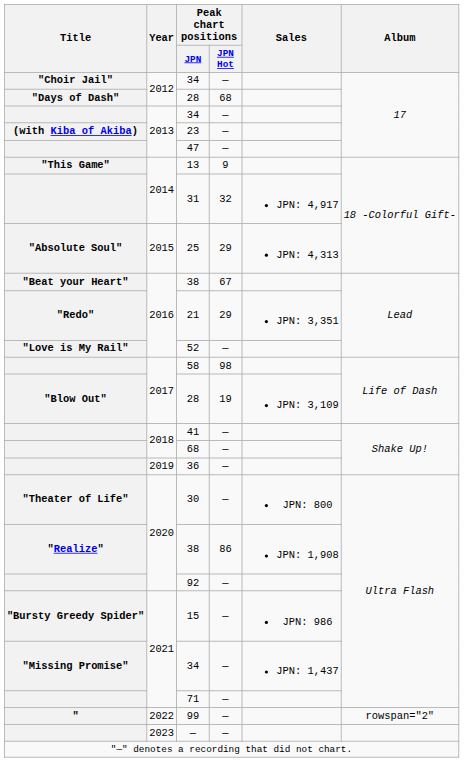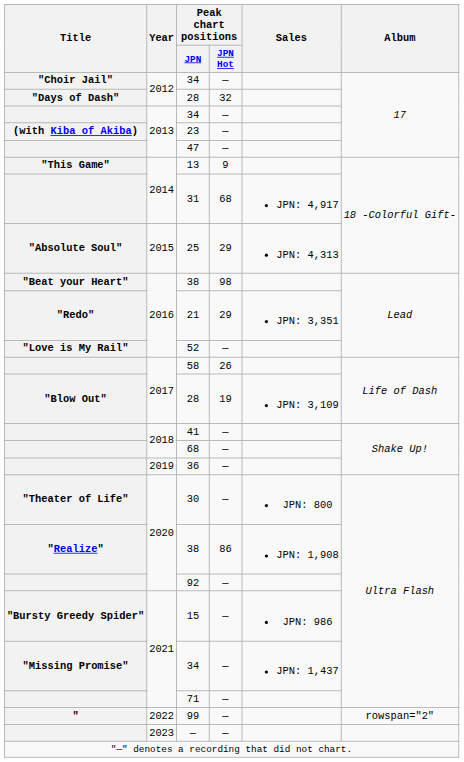(225, 98) 68 -> (225, 98) 32
(225, 199) 32 -> (225, 199) 68
(225, 282) 67 -> (225, 282) 98
(225, 366) 98 -> (225, 366) 26
